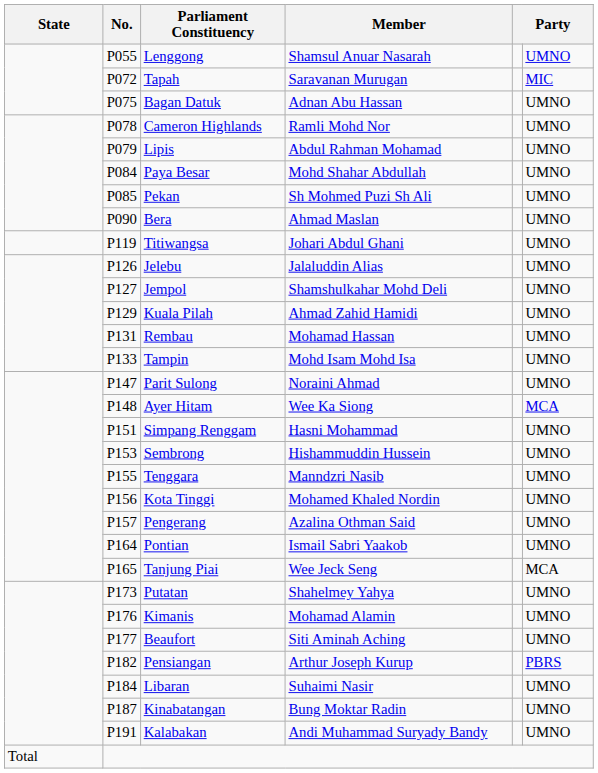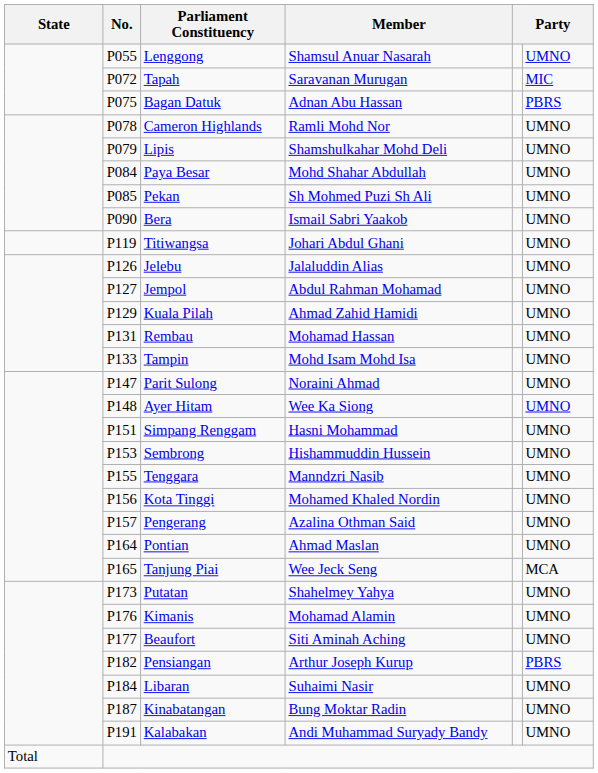(548, 102) UMNO -> (543, 102) PBRS
(365, 149) Abdul Rahman Mohamad -> (368, 149) Shamshulkahar Mohd Deli
(334, 219) Ahmad Maslan -> (348, 219) Ismail Sabri Yaakob
(368, 289) Shamshulkahar Mohd Deli -> (365, 289) Abdul Rahman Mohamad
(542, 406) MCA -> (548, 406) UMNO
(348, 546) Ismail Sabri Yaakob -> (334, 546) Ahmad Maslan
